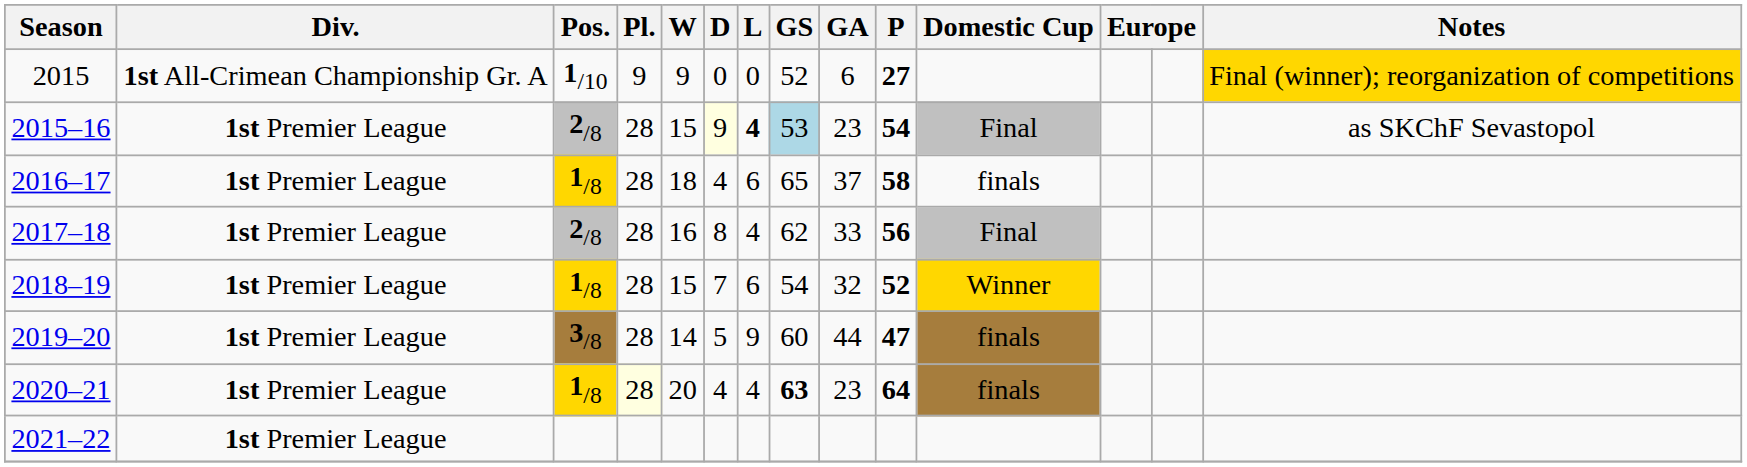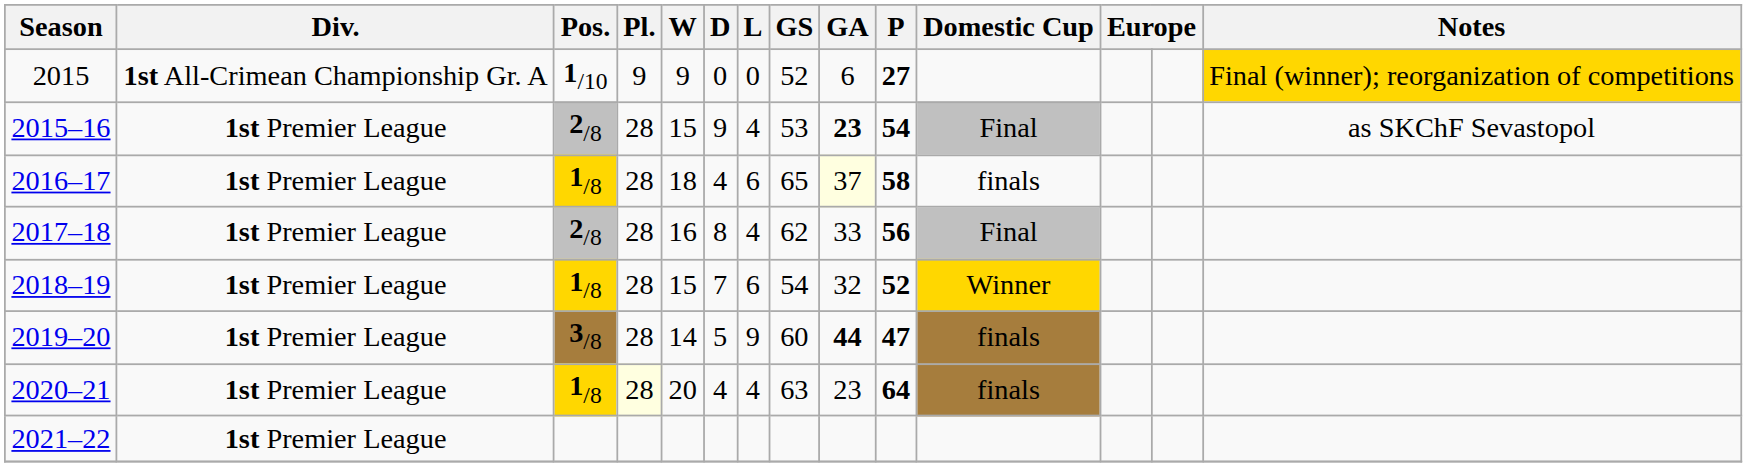(720, 127) lightyellow background -> (720, 127) no background
(753, 127) bold -> (753, 127) normal
(794, 127) lightblue background -> (794, 127) no background
(847, 127) normal -> (847, 127) bold
(847, 180) no background -> (847, 180) lightyellow background
(847, 337) normal -> (847, 337) bold
(794, 389) bold -> (794, 389) normal
